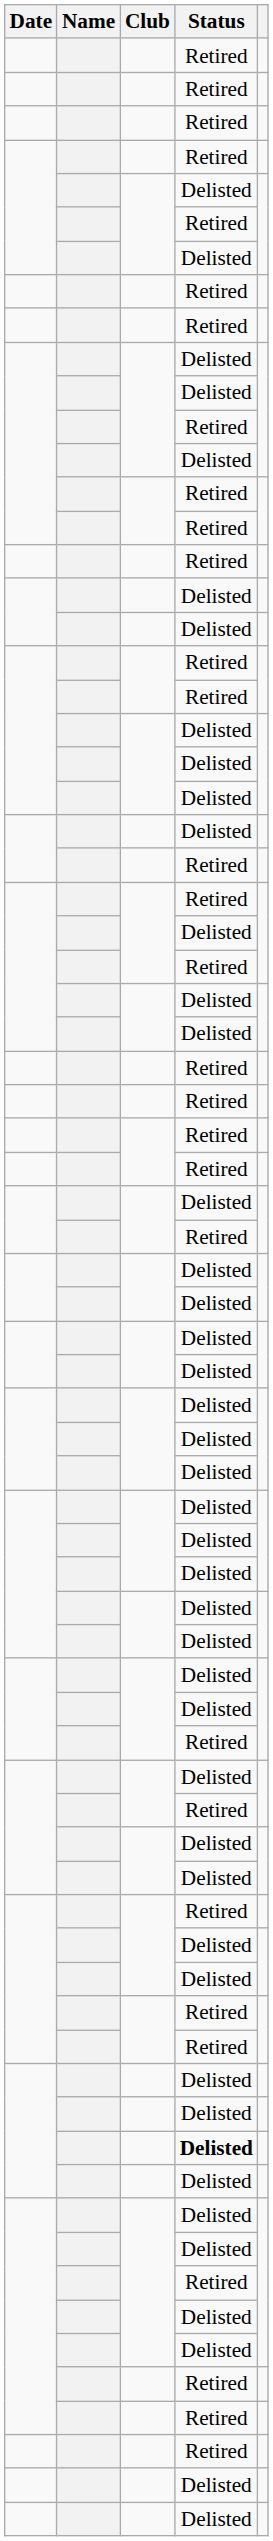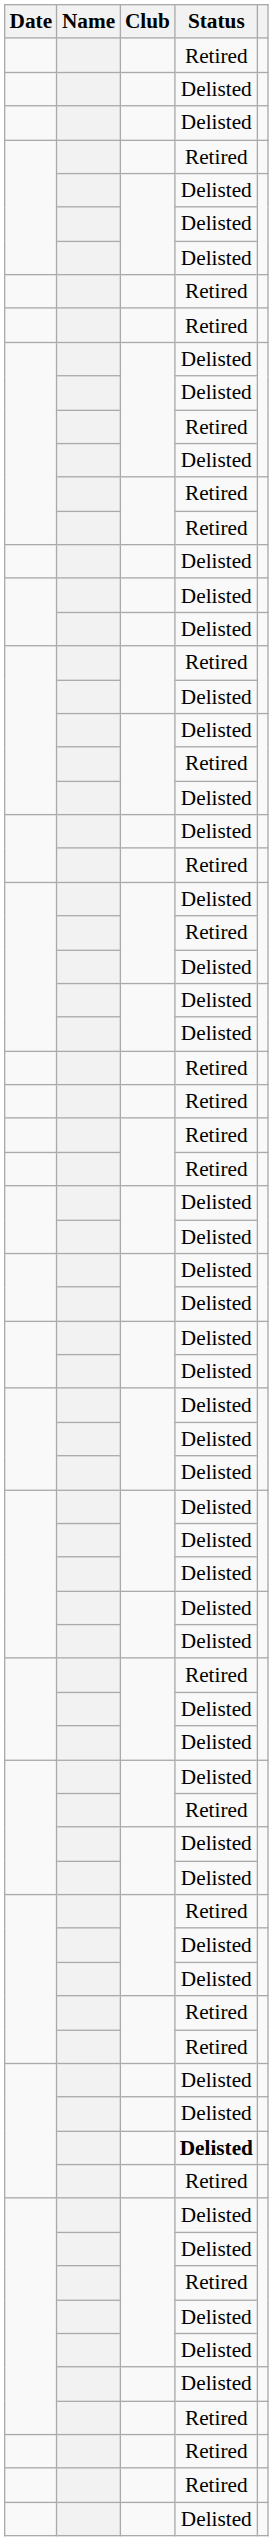(216, 88) Retired -> (216, 88) Delisted
(216, 122) Retired -> (216, 122) Delisted
(216, 223) Retired -> (216, 223) Delisted
(216, 561) Retired -> (216, 561) Delisted
(216, 696) Retired -> (216, 696) Delisted
(216, 763) Delisted -> (216, 763) Retired
(216, 898) Retired -> (216, 898) Delisted
(216, 932) Delisted -> (216, 932) Retired
(216, 966) Retired -> (216, 966) Delisted
(216, 1236) Retired -> (216, 1236) Delisted
(216, 1675) Delisted -> (216, 1675) Retired
(216, 1742) Retired -> (216, 1742) Delisted
(216, 2181) Delisted -> (216, 2181) Retired
(216, 2383) Retired -> (216, 2383) Delisted
(216, 2485) Delisted -> (216, 2485) Retired
